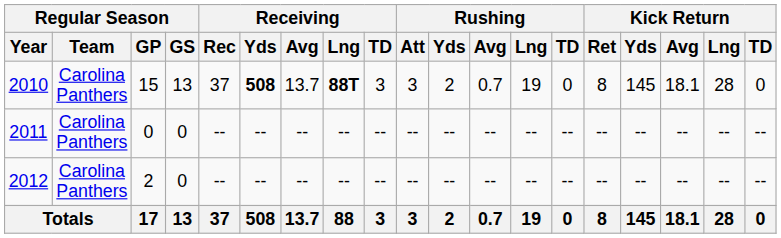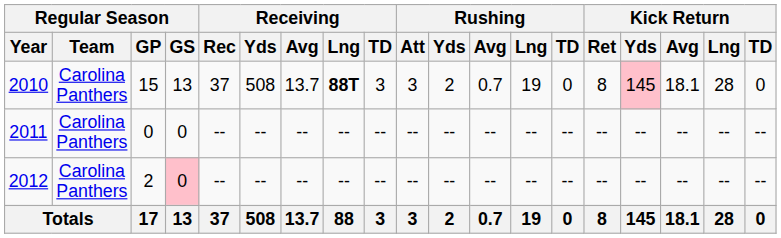(260, 84) bold -> (260, 84) normal
(641, 84) no background -> (641, 84) pink background
(182, 181) no background -> (182, 181) pink background
